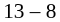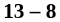(30, 11) normal -> (30, 11) bold
